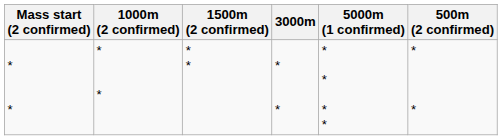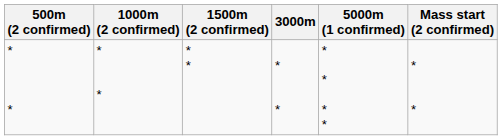columns swapped: (452, 22) <-> (49, 22)
